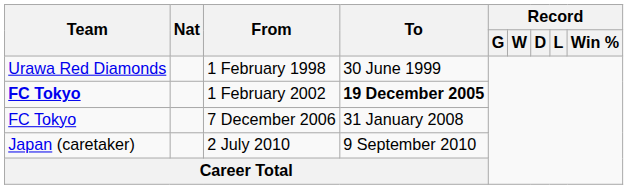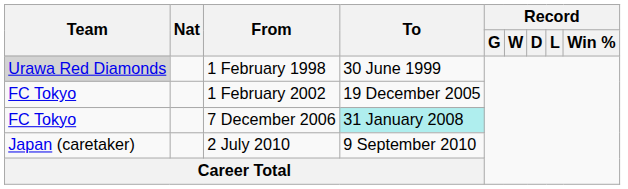(87, 68) no background -> (87, 68) lightgrey background
(44, 94) bold -> (42, 94) normal
(414, 94) bold -> (412, 94) normal
(403, 119) no background -> (403, 119) paleturquoise background
